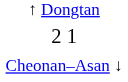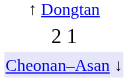(64, 65) no background -> (64, 65) lavender background
